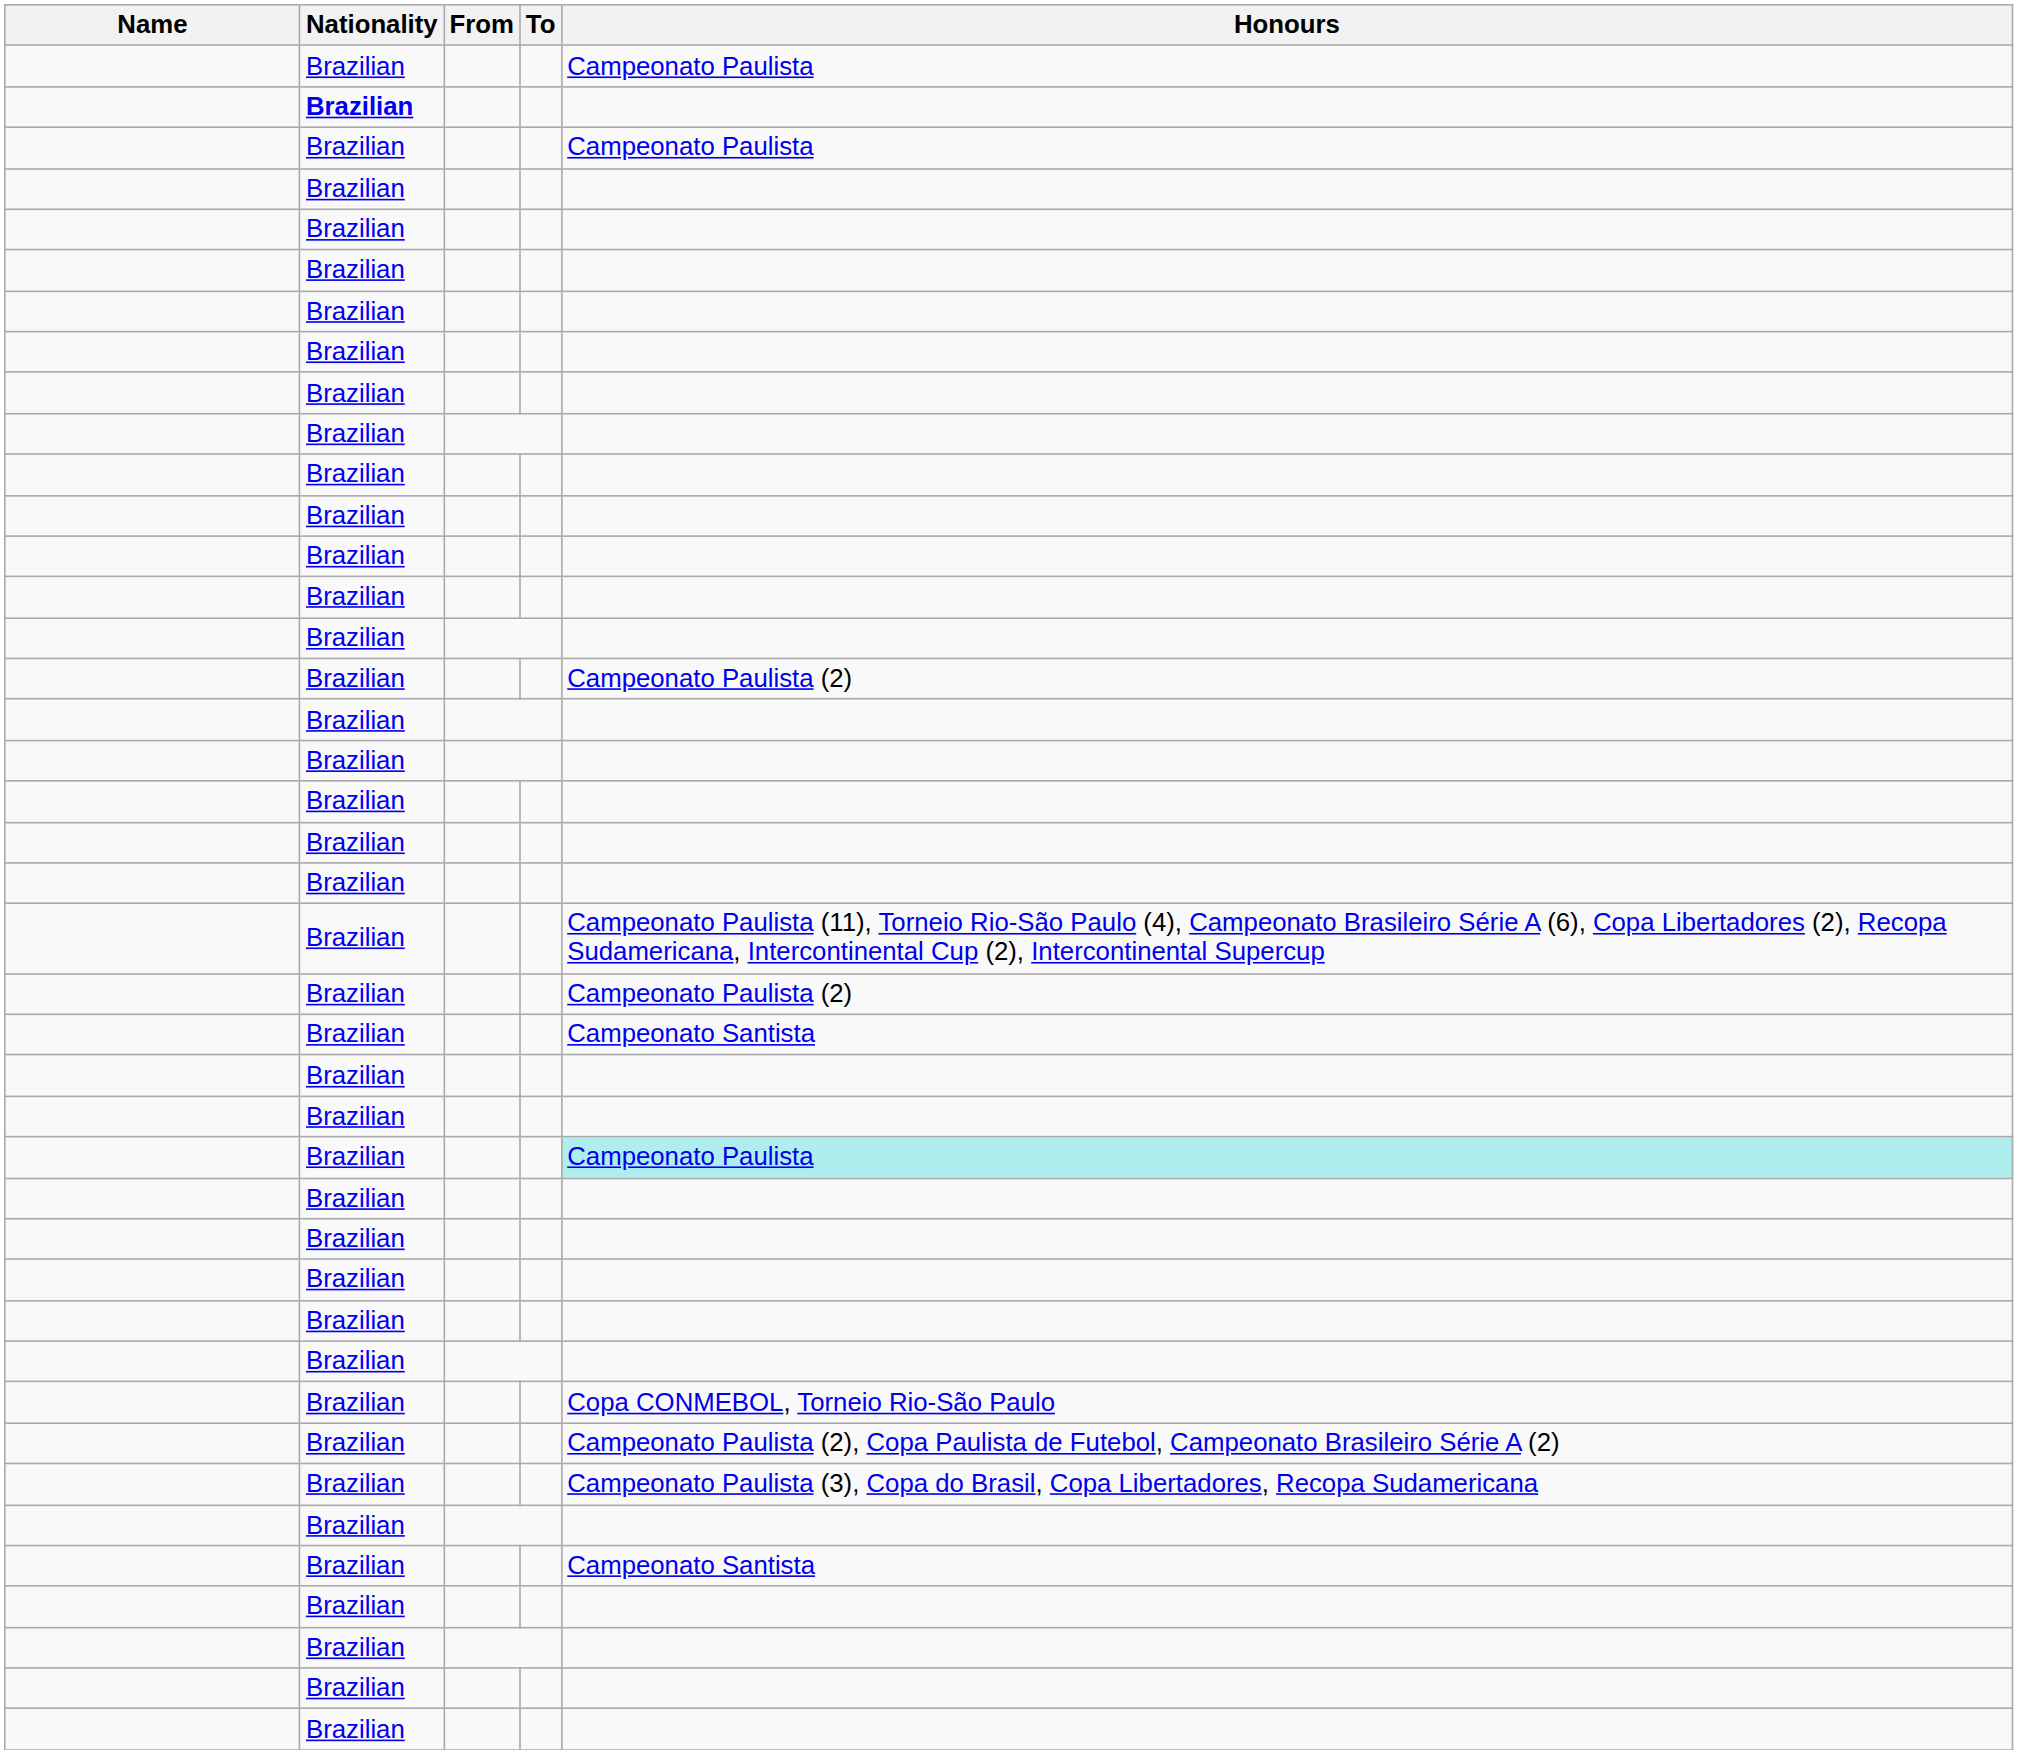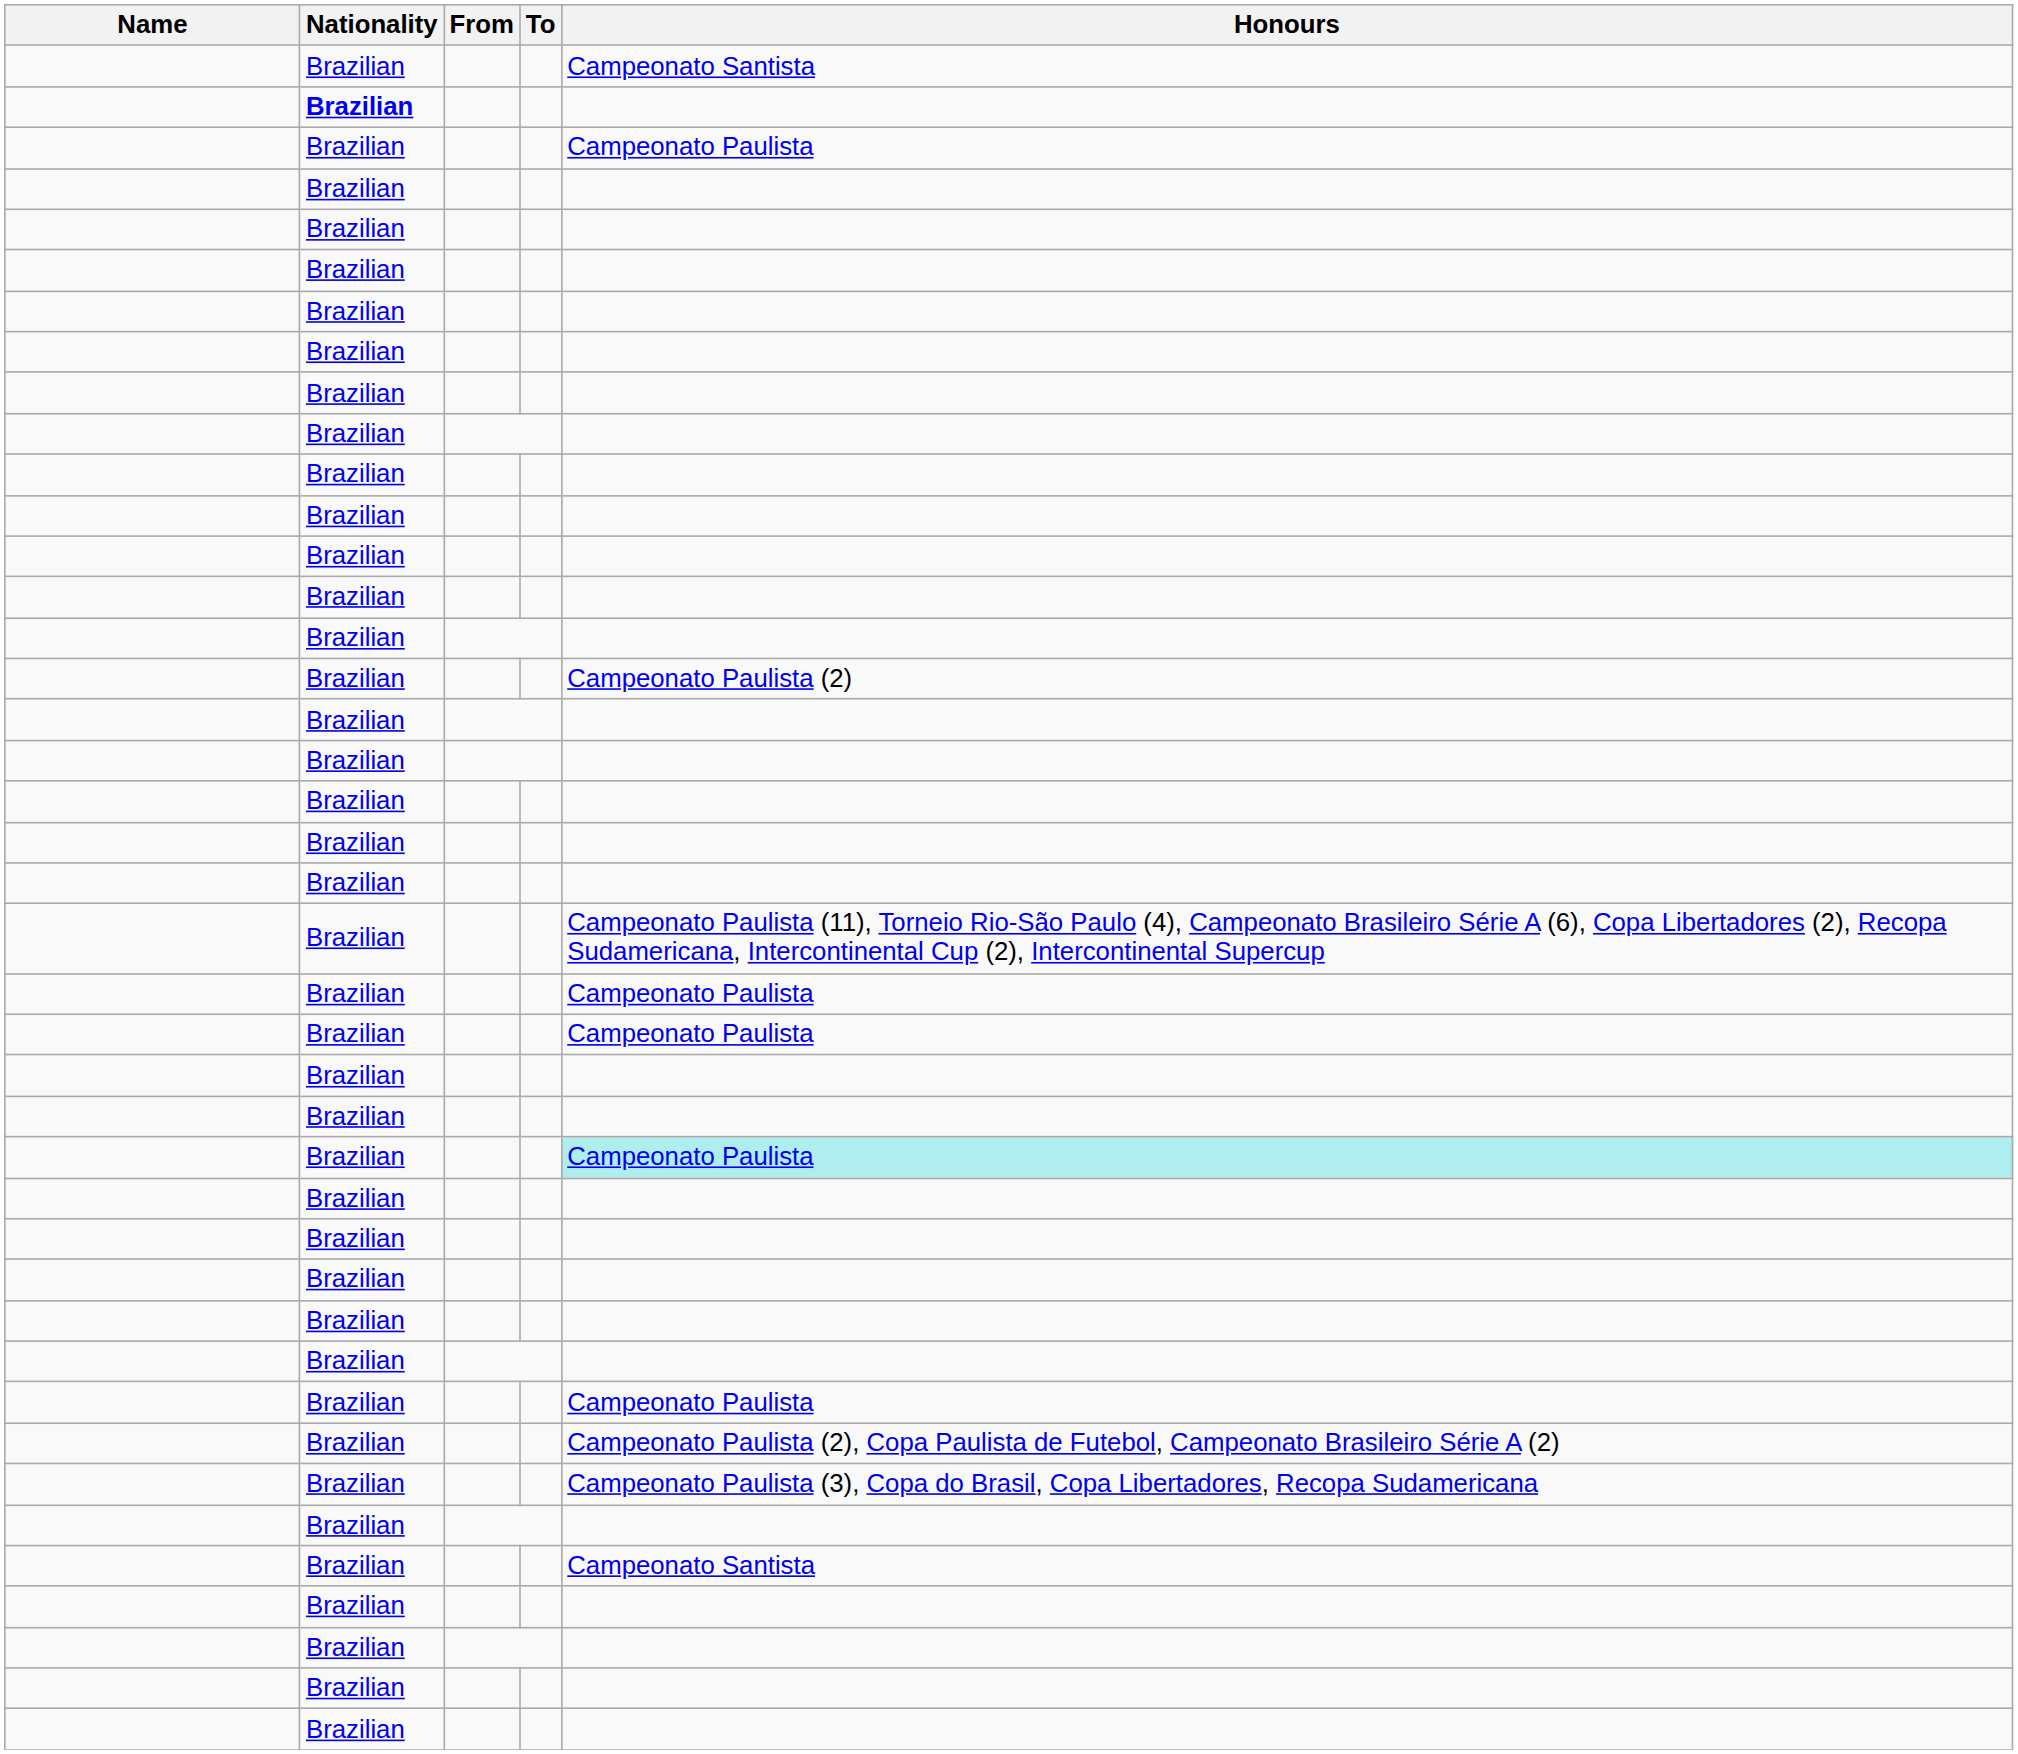(690, 65) Campeonato Paulista -> (691, 65) Campeonato Santista
(710, 993) Campeonato Paulista (2) -> (690, 993) Campeonato Paulista
(691, 1034) Campeonato Santista -> (690, 1034) Campeonato Paulista
(811, 1402) Copa CONMEBOL, Torneio Rio-São Paulo -> (690, 1402) Campeonato Paulista
